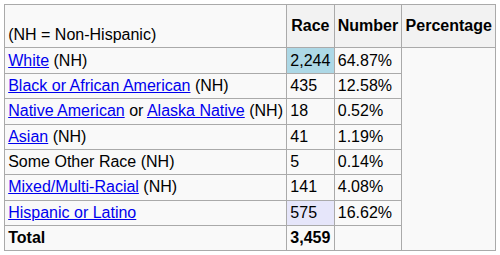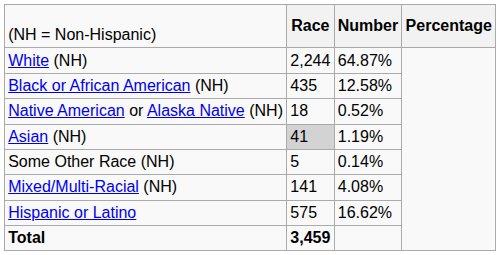(310, 60) lightblue background -> (310, 60) no background
(299, 136) no background -> (299, 136) lightgrey background
(304, 212) lavender background -> (304, 212) no background
